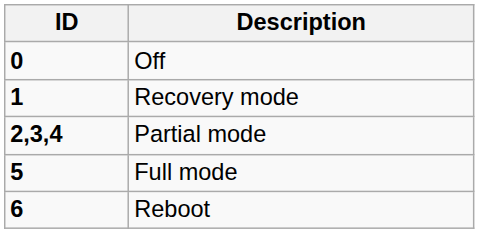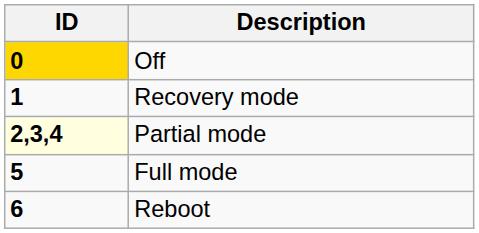(17, 60) no background -> (17, 60) gold background
(36, 135) no background -> (36, 135) lightyellow background
